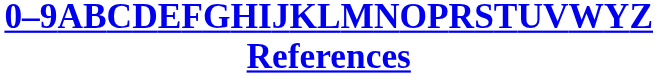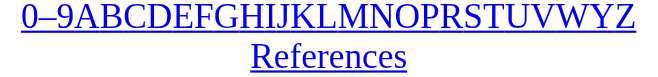(329, 36) bold -> (329, 36) normal
